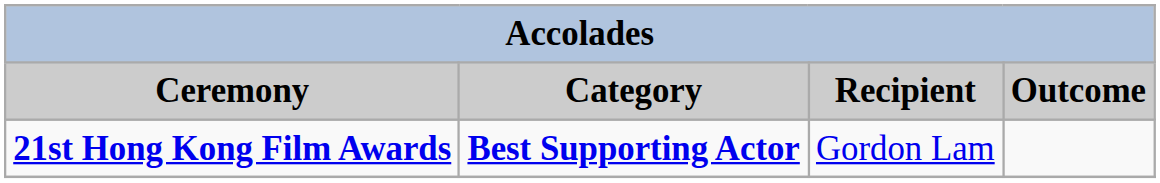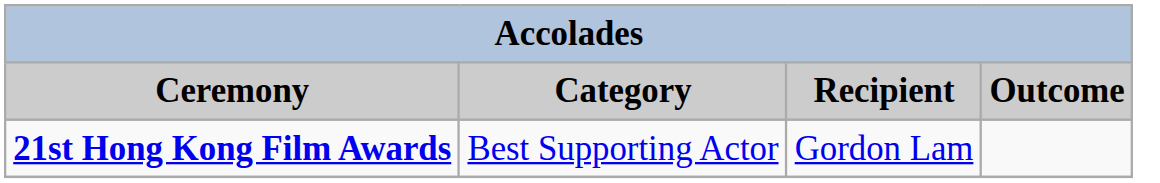(634, 148) bold -> (623, 148) normal
